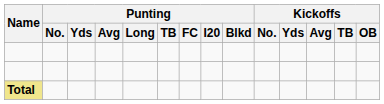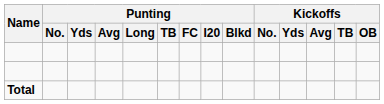(21, 90) khaki background -> (21, 90) no background
